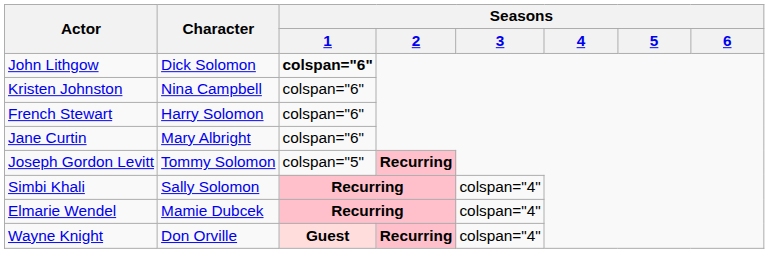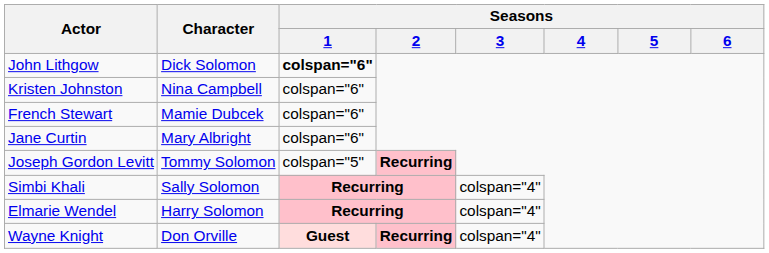(212, 114) Harry Solomon -> (212, 114) Mamie Dubcek
(212, 211) Mamie Dubcek -> (212, 211) Harry Solomon
